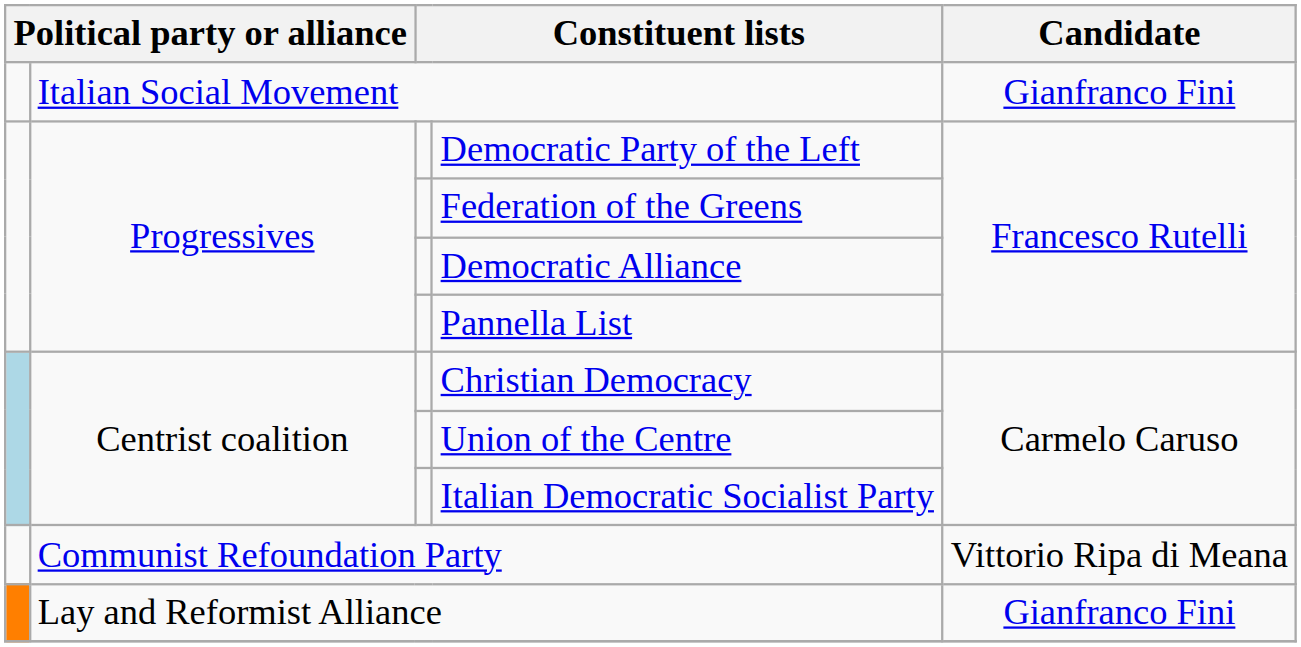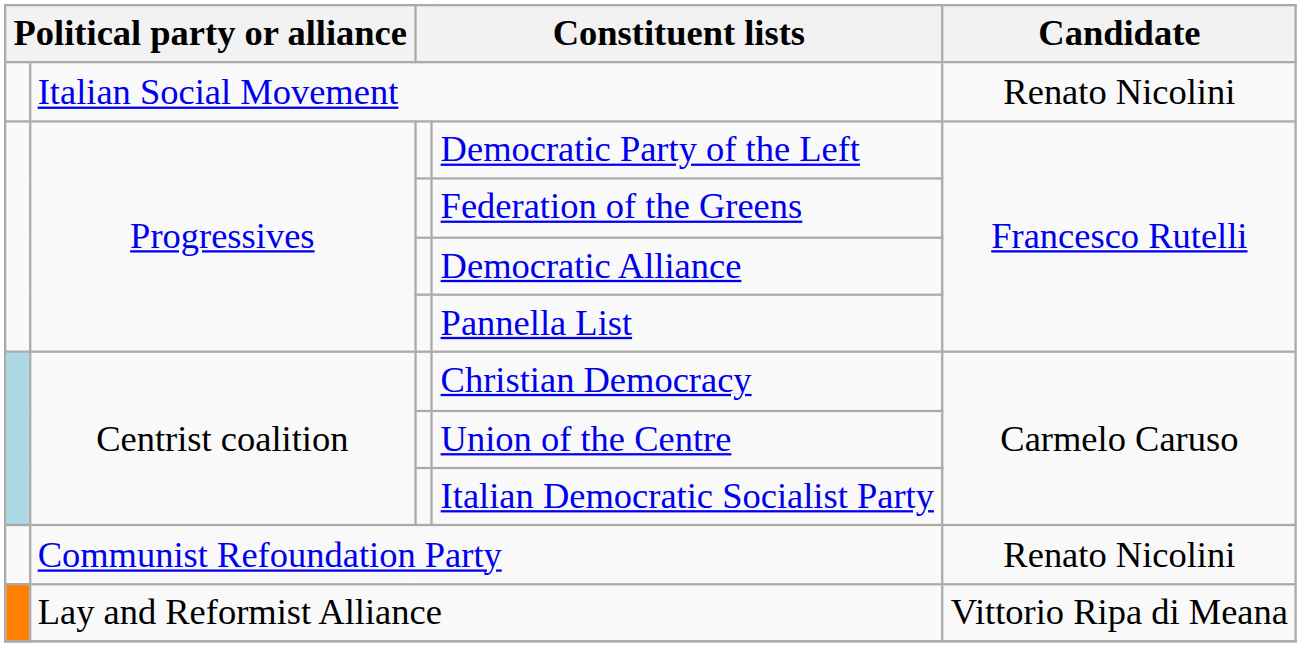(1119, 91) Gianfranco Fini -> (1119, 91) Renato Nicolini
(1119, 554) Vittorio Ripa di Meana -> (1119, 554) Renato Nicolini
(1119, 611) Gianfranco Fini -> (1119, 611) Vittorio Ripa di Meana
